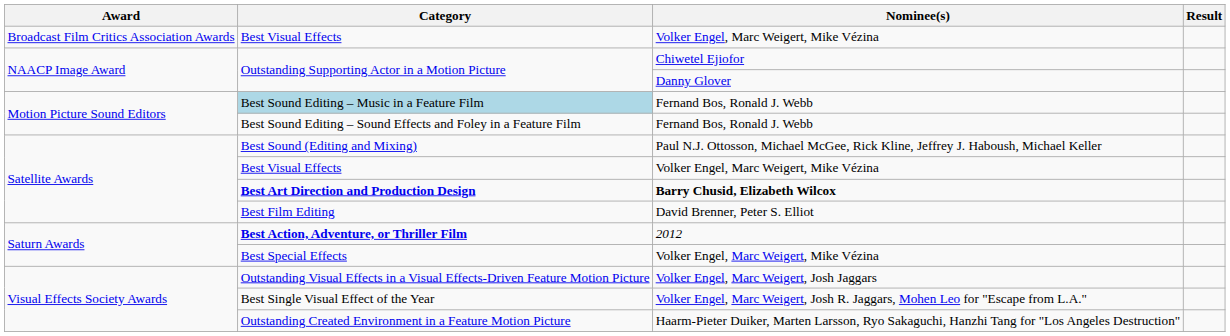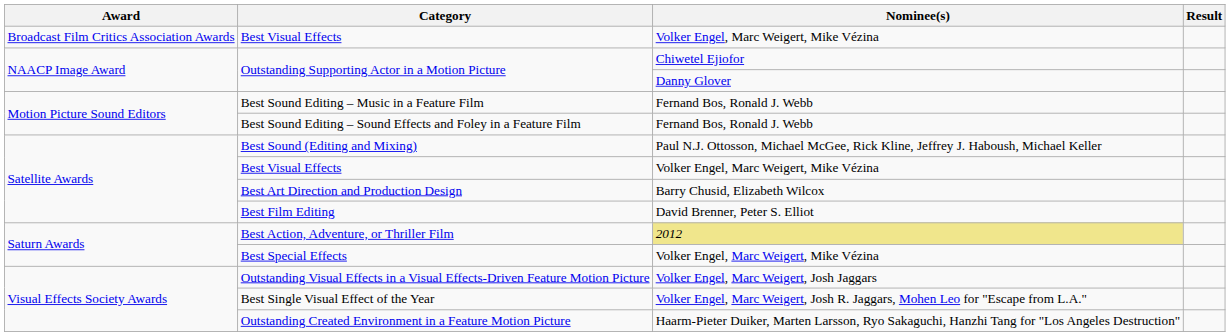(362, 102) lightblue background -> (362, 102) no background
(358, 190) bold -> (351, 190) normal
(746, 190) bold -> (740, 190) normal
(354, 233) bold -> (347, 233) normal
(669, 233) no background -> (669, 233) khaki background
